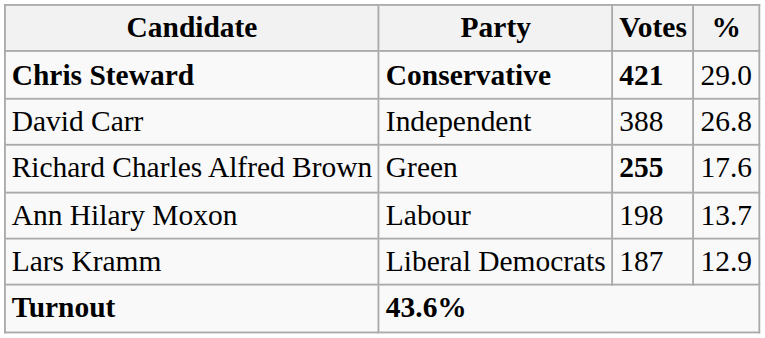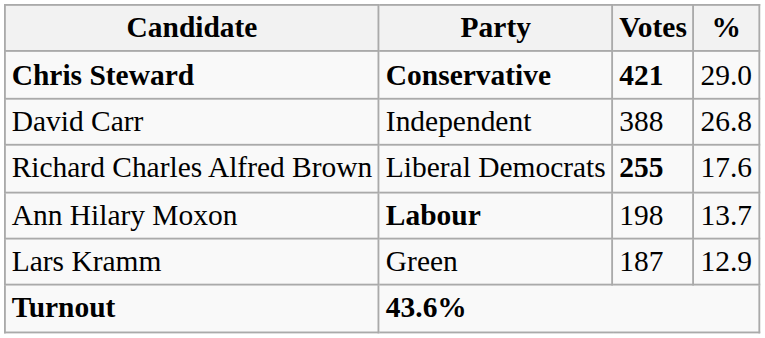(422, 167) Green -> (496, 167) Liberal Democrats
(428, 214) normal -> (433, 214) bold
(496, 261) Liberal Democrats -> (422, 261) Green
